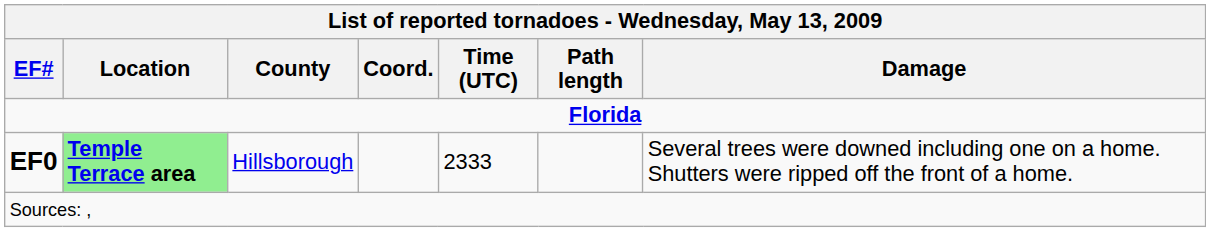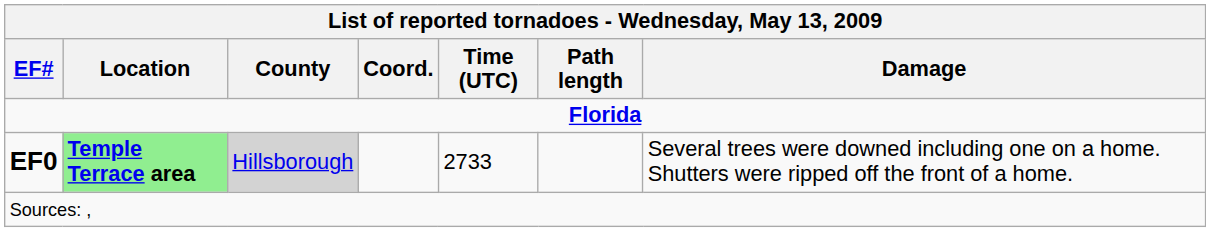(293, 162) no background -> (293, 162) lightgrey background
(468, 162) 2333 -> (468, 162) 2733
